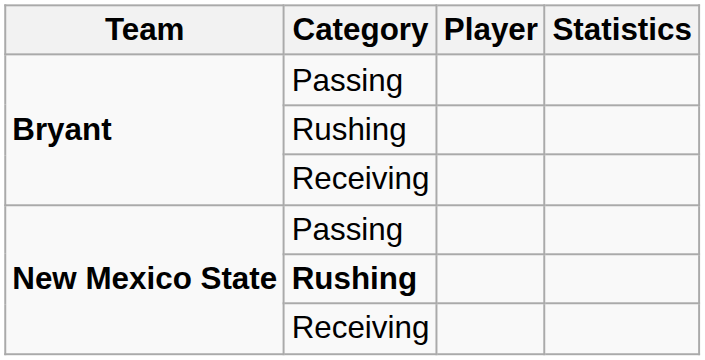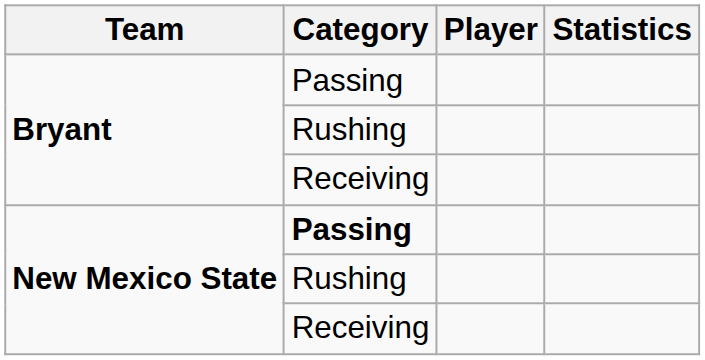(347, 228) normal -> (352, 228) bold
(354, 278) bold -> (349, 278) normal
